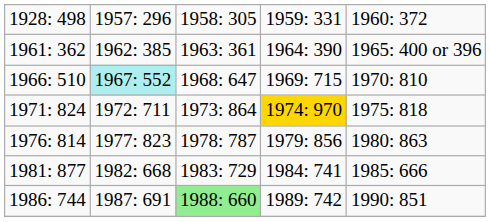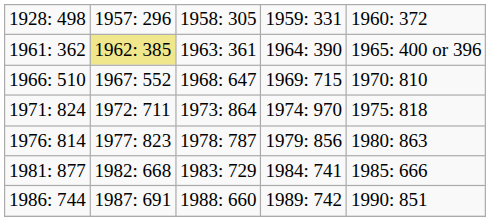(133, 49) no background -> (133, 49) khaki background
(133, 79) paleturquoise background -> (133, 79) no background
(304, 110) gold background -> (304, 110) no background
(218, 200) lightgreen background -> (218, 200) no background
